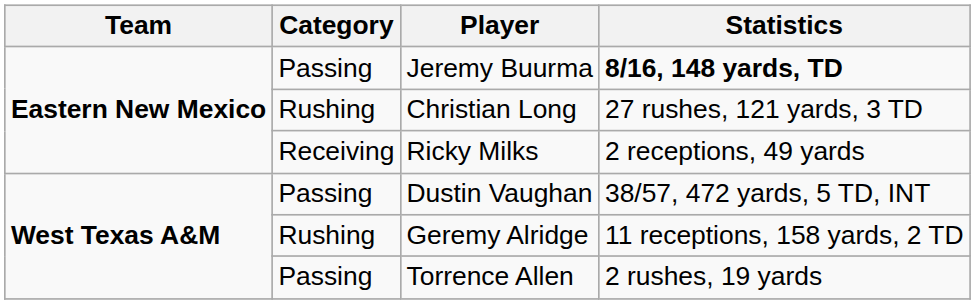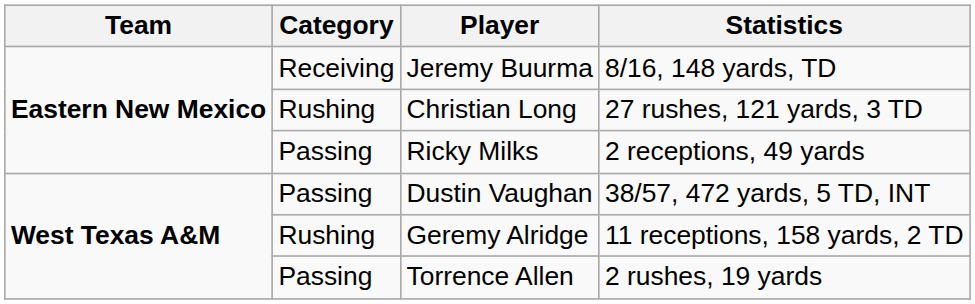(325, 67) Passing -> (336, 67) Receiving
(724, 67) bold -> (721, 67) normal
(336, 151) Receiving -> (325, 151) Passing
